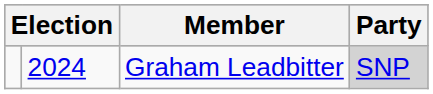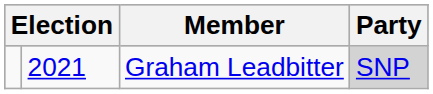(57, 66) 2024 -> (57, 66) 2021
